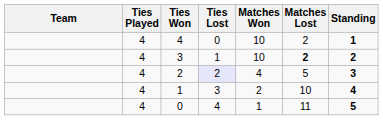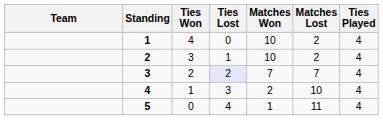columns swapped: (142, 18) <-> (353, 18)
(305, 57) bold -> (316, 57) normal
(259, 73) 4 -> (270, 73) 7
(305, 73) 5 -> (316, 73) 7
